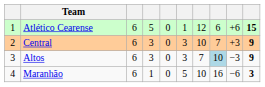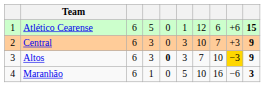(168, 58) normal -> (168, 58) bold
(218, 58) lightblue background -> (218, 58) no background
(235, 58) no background -> (235, 58) gold background
